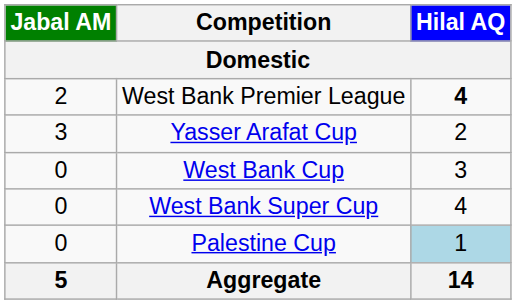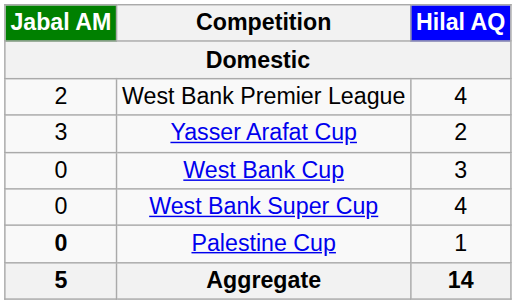(461, 96) bold -> (461, 96) normal
(61, 243) normal -> (61, 243) bold
(461, 243) lightblue background -> (461, 243) no background
